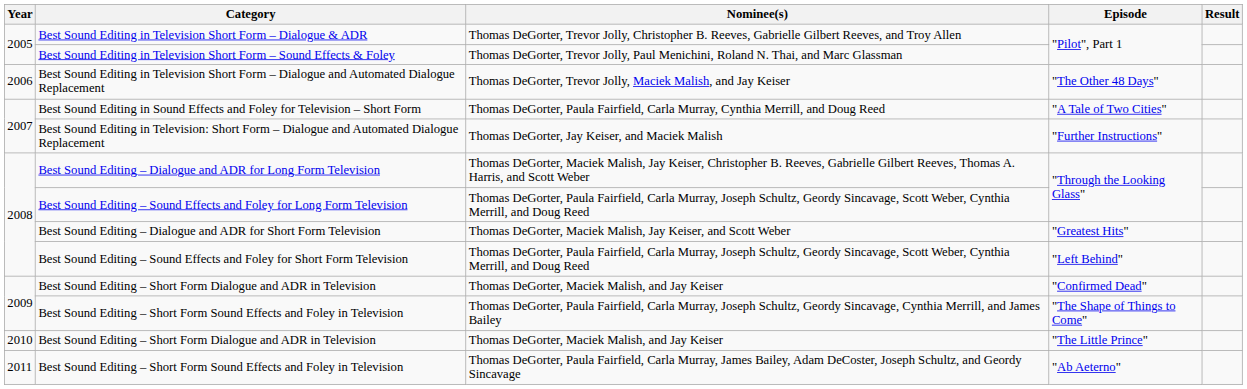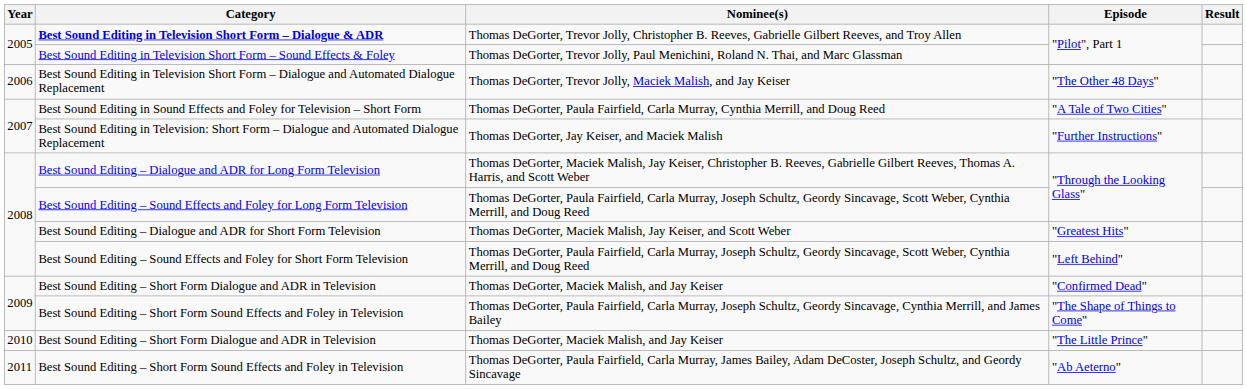(203, 34) normal -> (211, 34) bold
